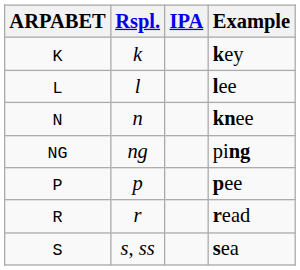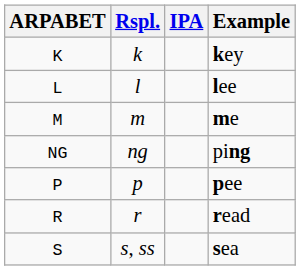+ row: (226, 118)
- row: (233, 118)
